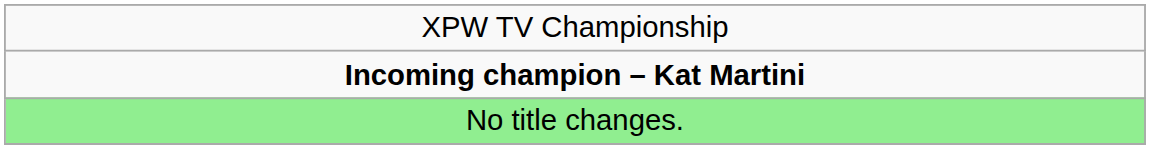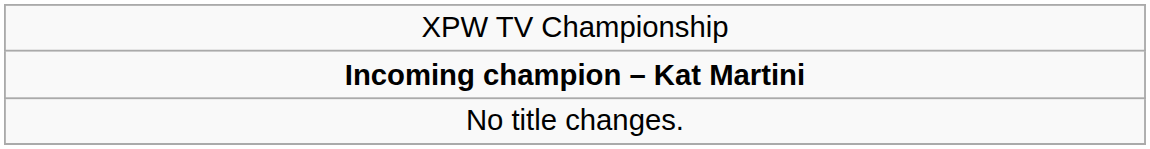(575, 120) lightgreen background -> (575, 120) no background
